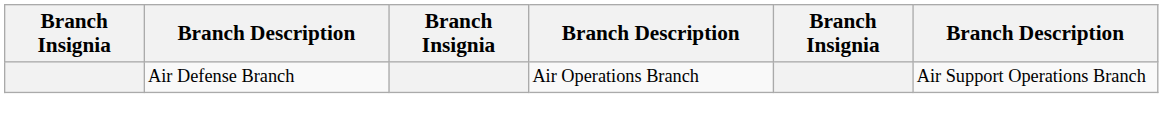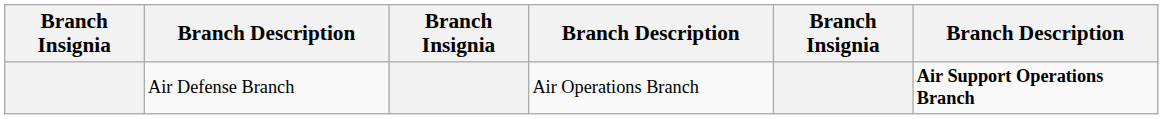(1031, 77) normal -> (1010, 87) bold
